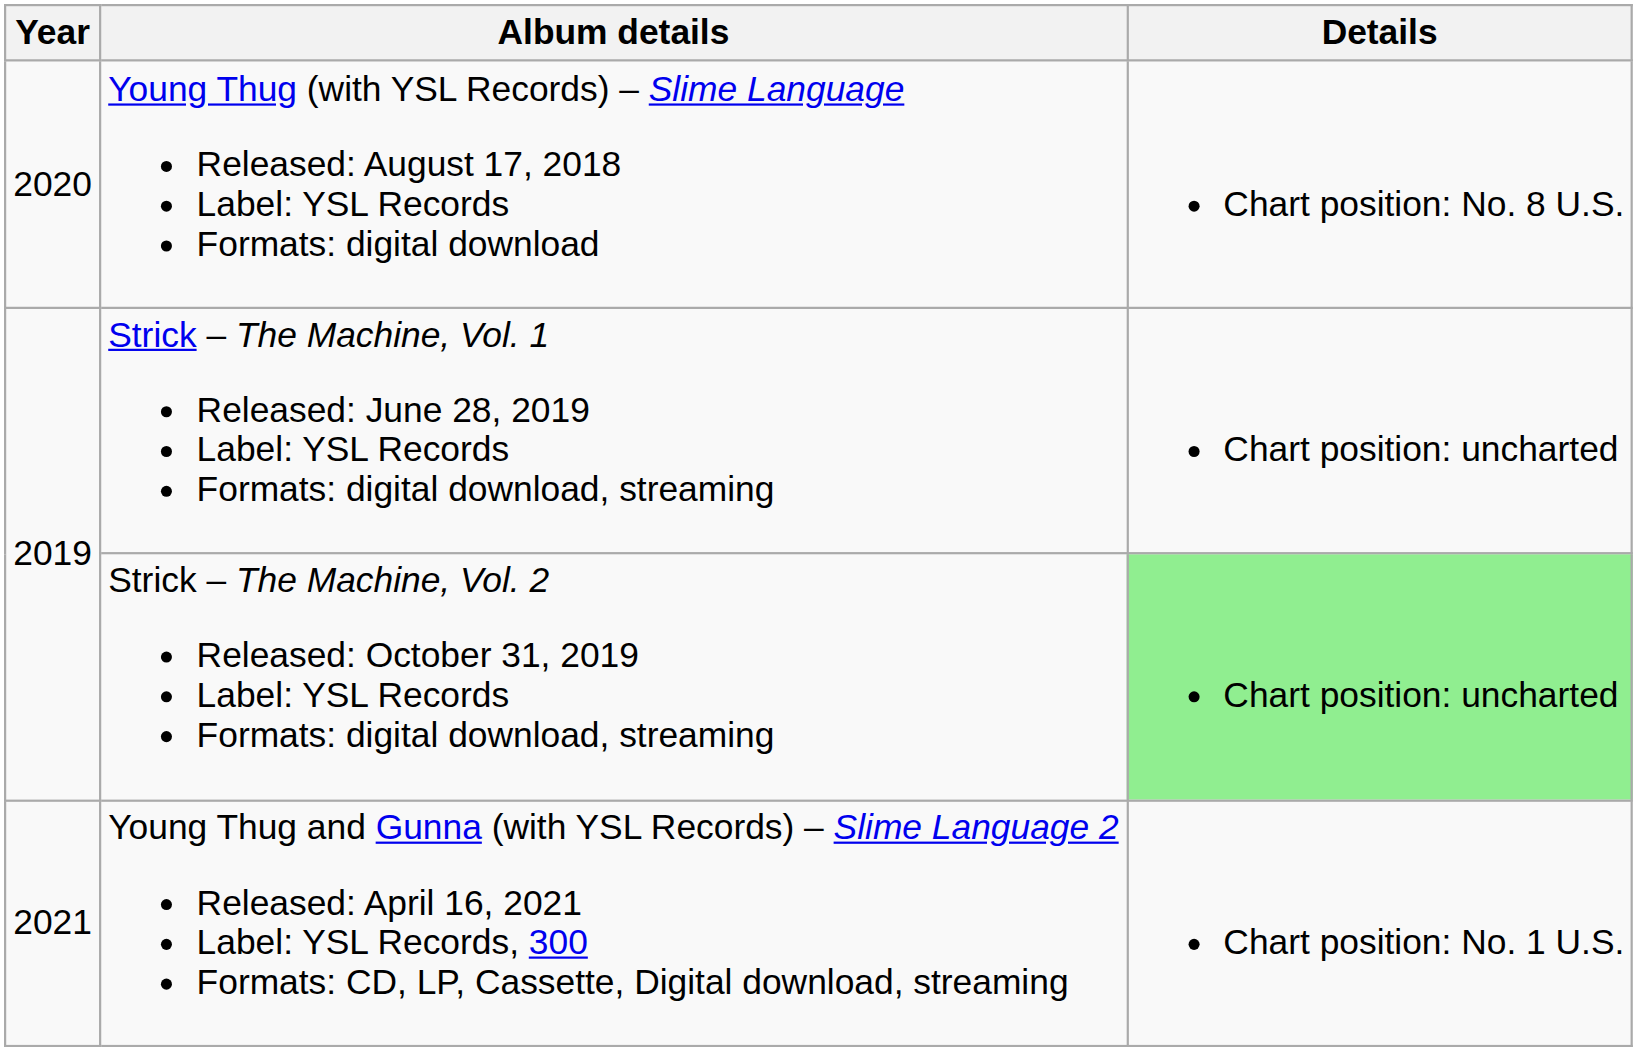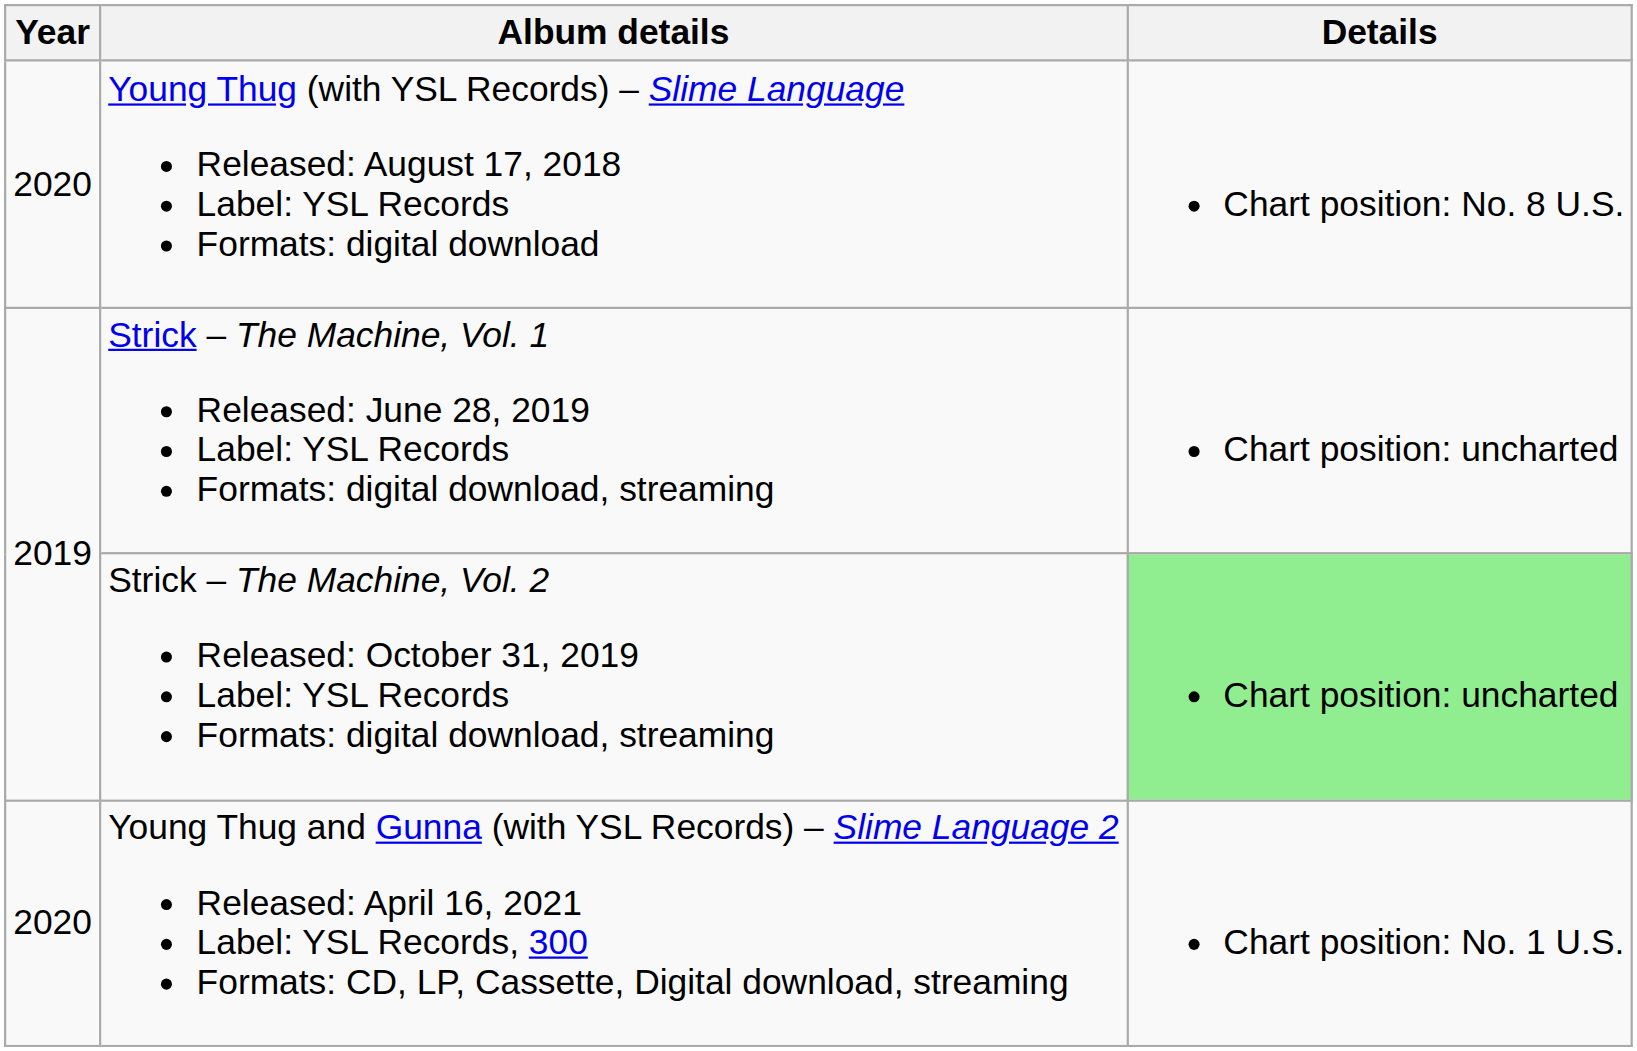(53, 922) 2021 -> (53, 922) 2020
